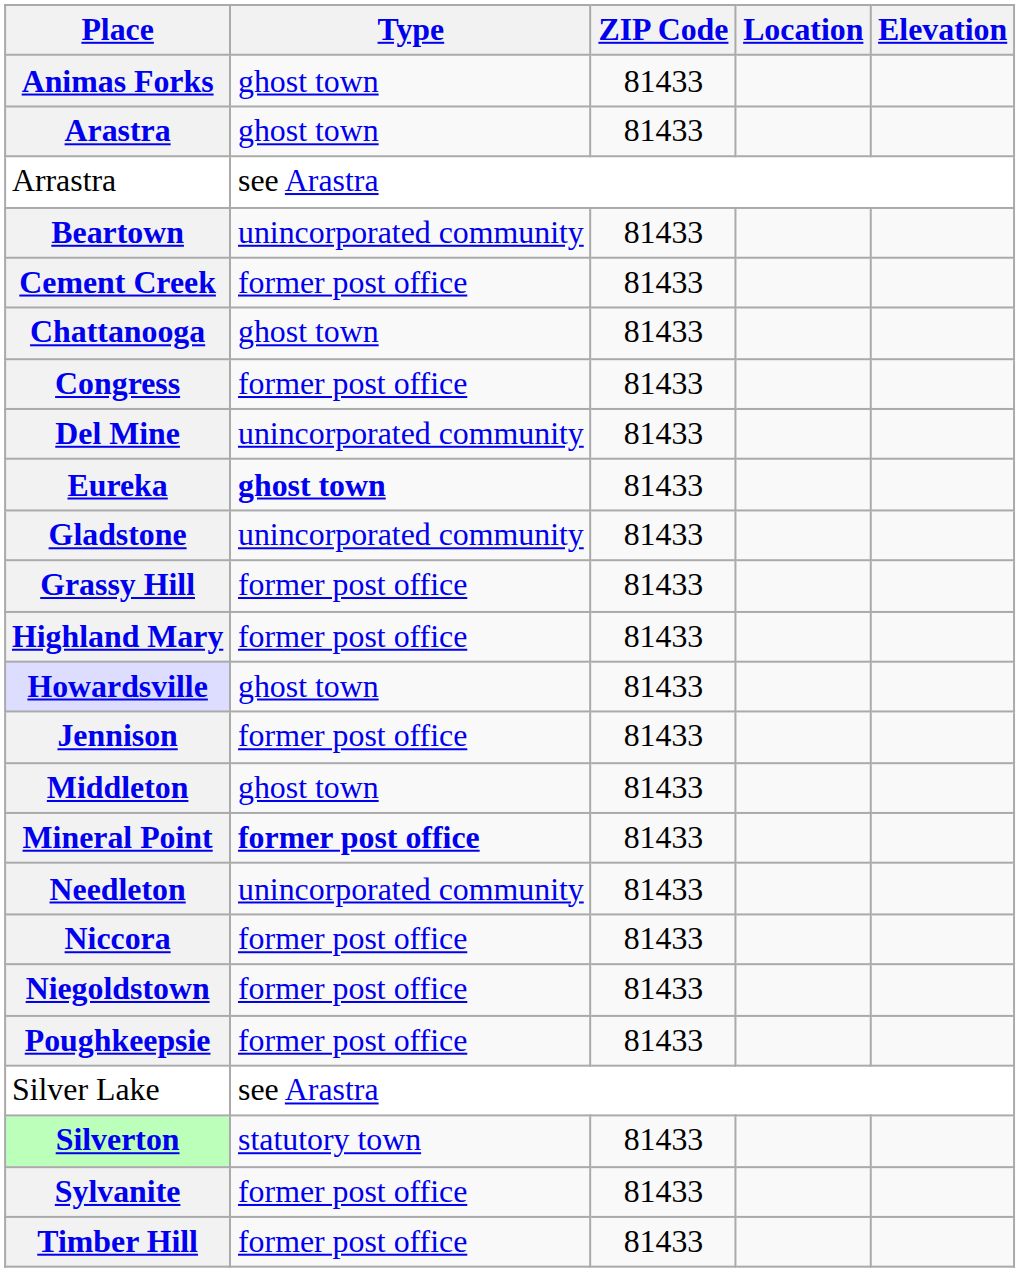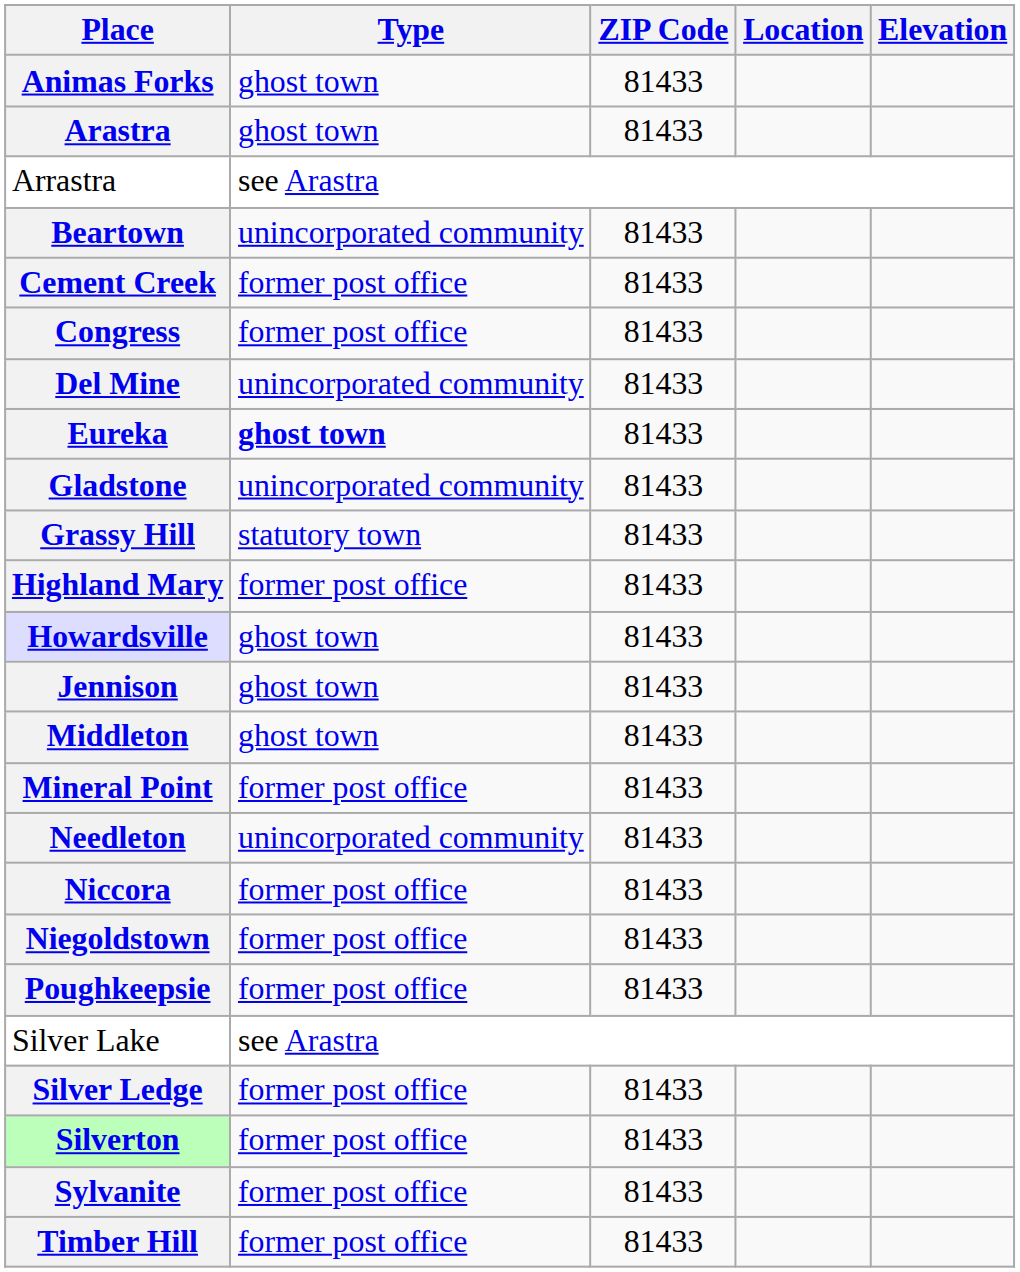- row: (118, 332)
(353, 585) former post office -> (330, 534) statutory town
(353, 736) former post office -> (308, 686) ghost town
(359, 837) bold -> (353, 787) normal
+ row: (118, 1090)
(330, 1140) statutory town -> (353, 1140) former post office
